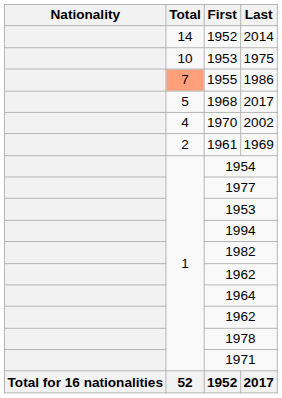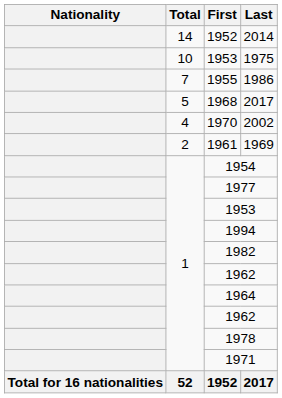(185, 79) lightsalmon background -> (185, 79) no background
